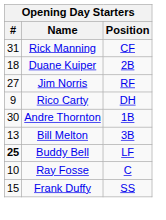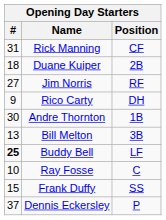+ row: (67, 205)
